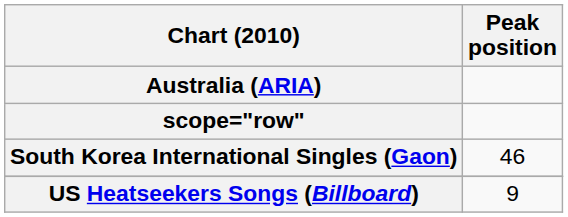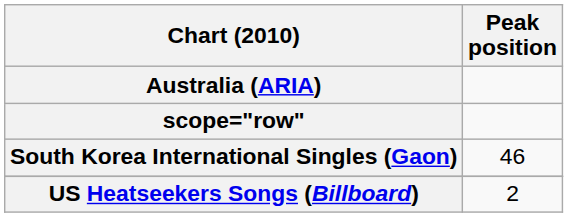(512, 193) 9 -> (512, 193) 2
